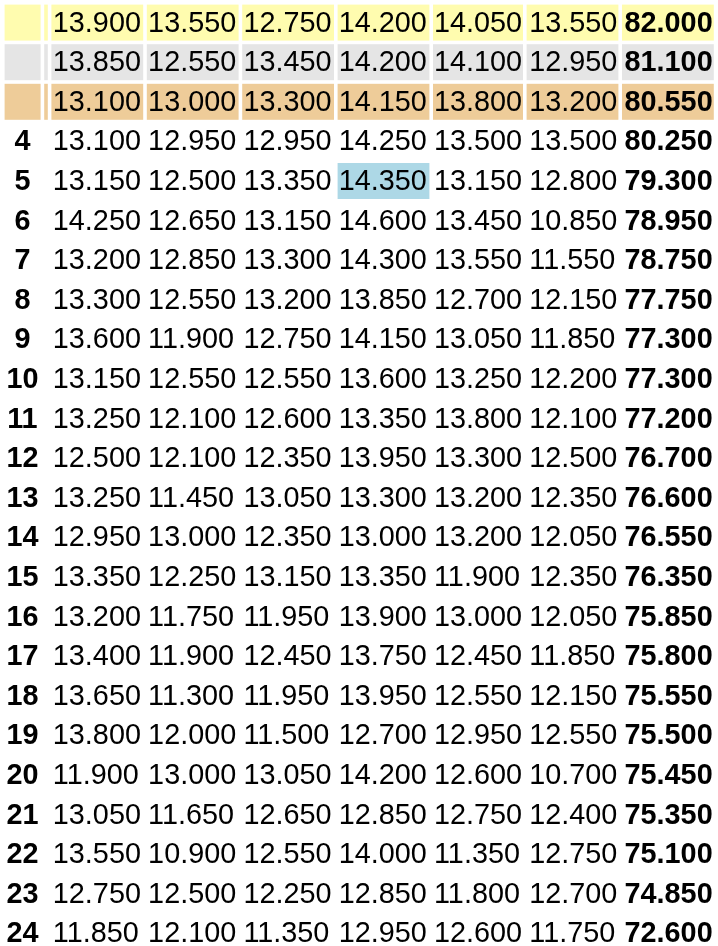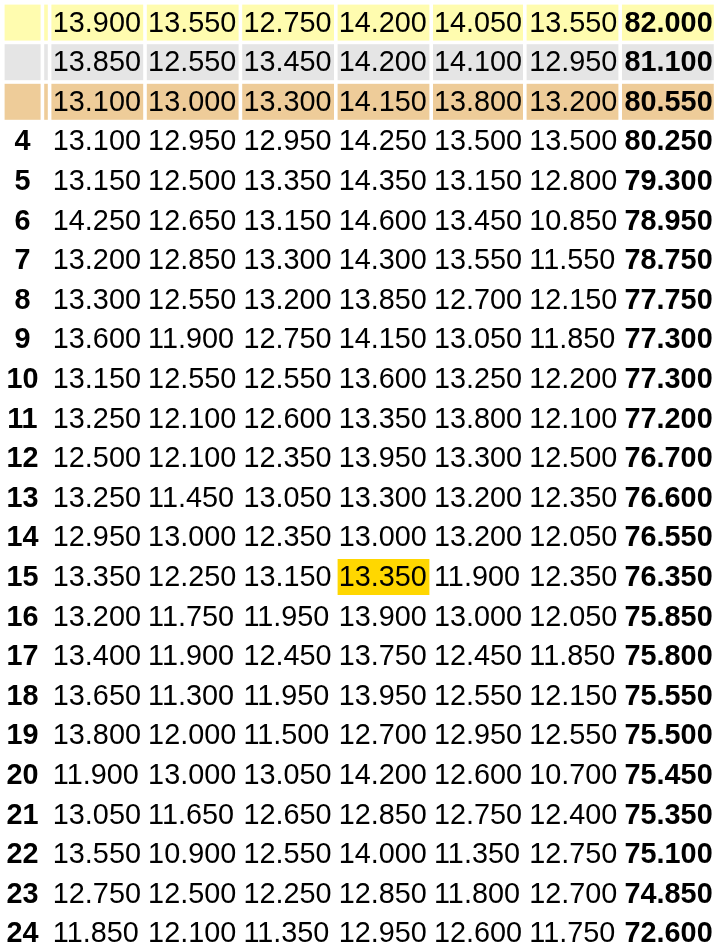(383, 180) lightblue background -> (383, 180) no background
(383, 576) no background -> (383, 576) gold background
